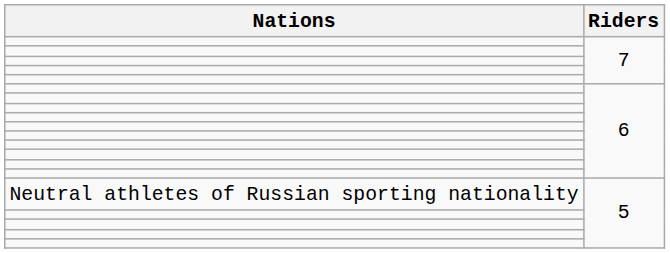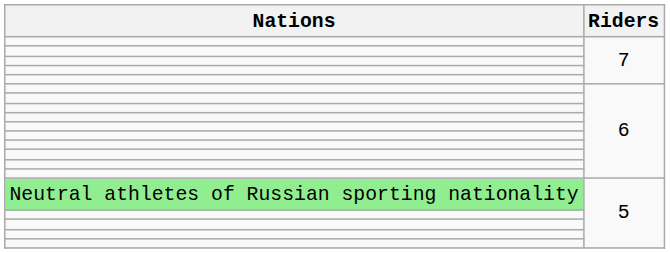(294, 194) no background -> (294, 194) lightgreen background
